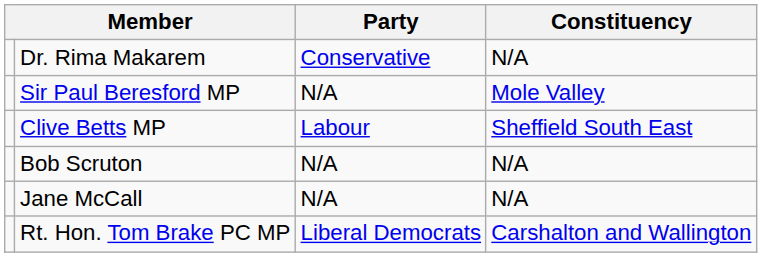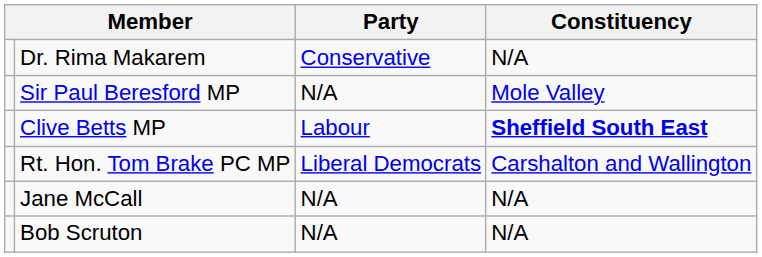(592, 127) normal -> (599, 127) bold
rows swapped: (155, 233) <-> (81, 163)
